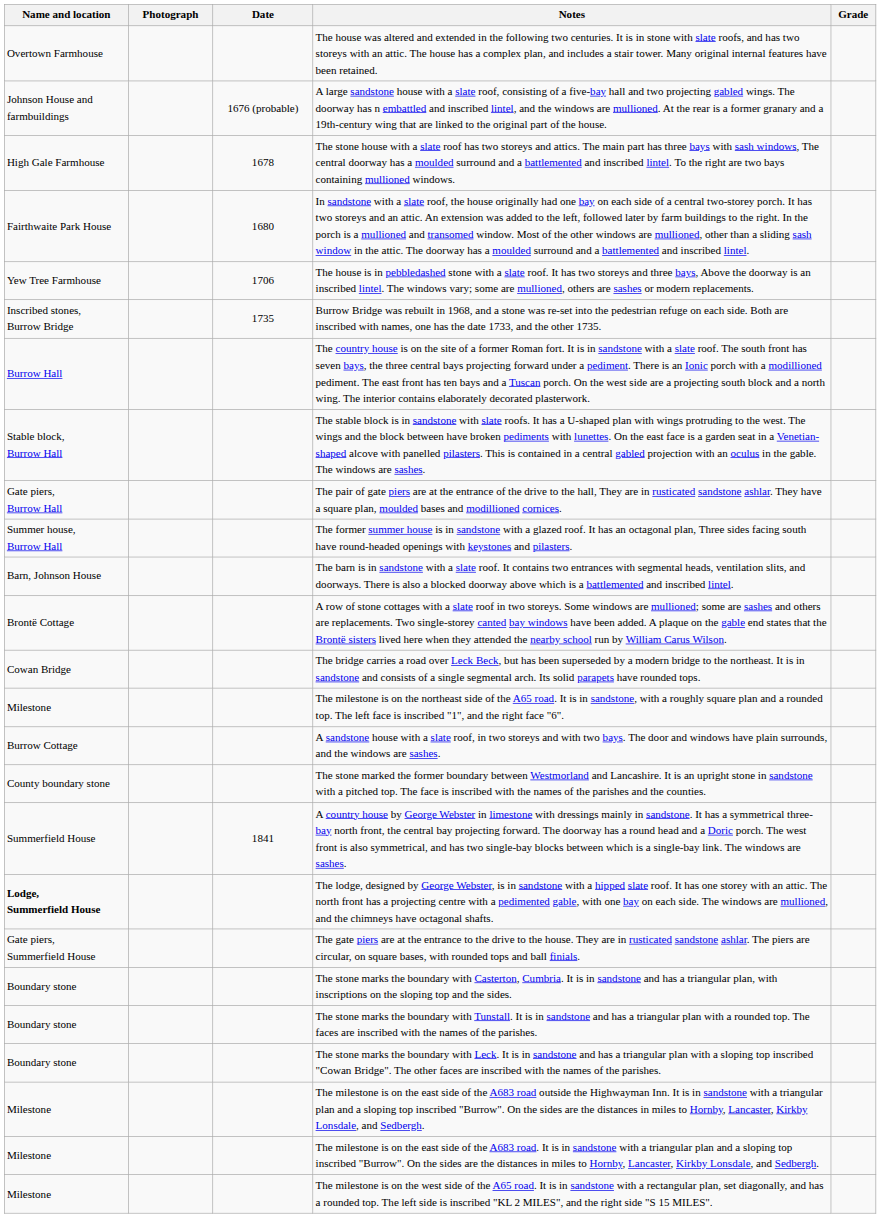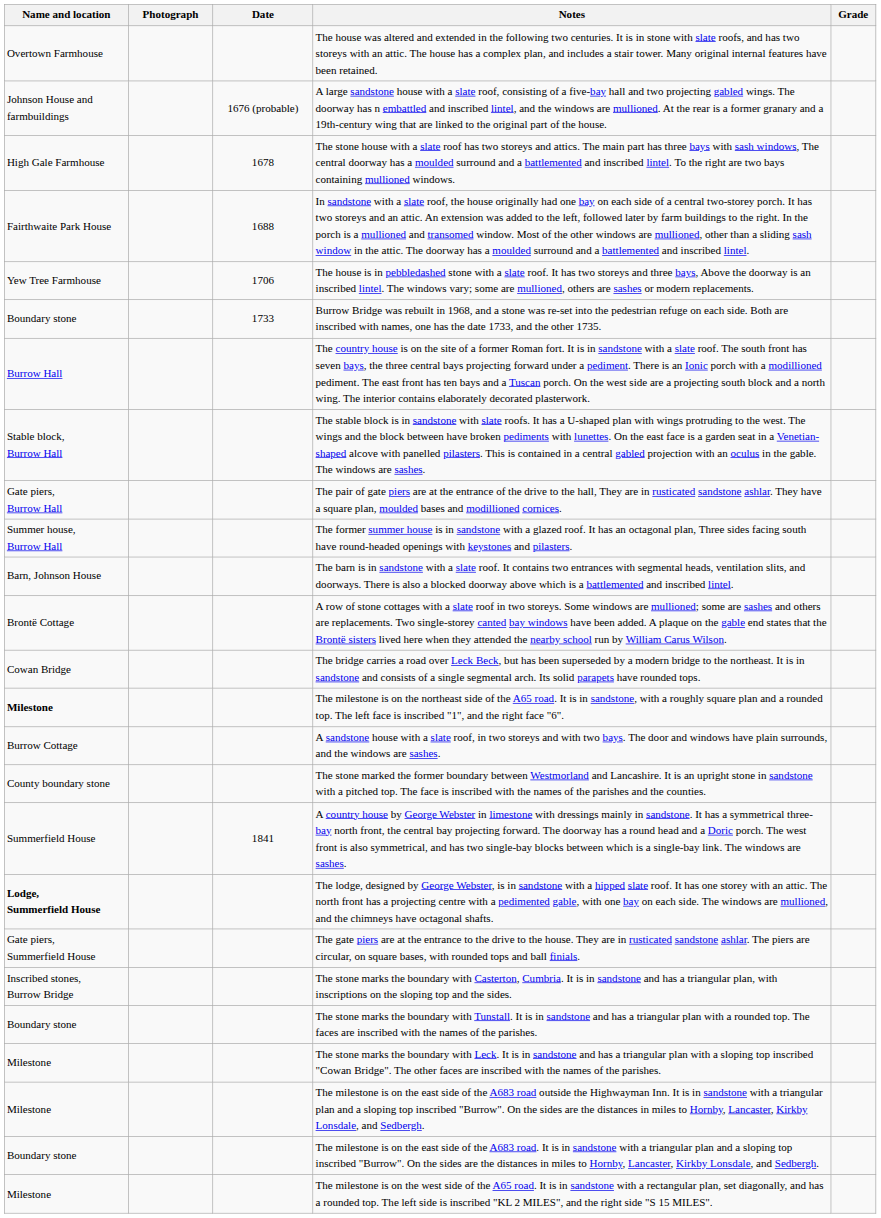(263, 226) 1680 -> (263, 226) 1688
(44, 319) Inscribed stones, Burrow Bridge -> (42, 319) Boundary stone
(263, 319) 1735 -> (263, 319) 1733
(29, 707) normal -> (30, 707) bold
(42, 986) Boundary stone -> (44, 986) Inscribed stones, Burrow Bridge
(42, 1062) Boundary stone -> (29, 1062) Milestone
(29, 1155) Milestone -> (42, 1155) Boundary stone
